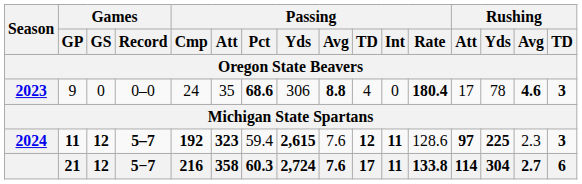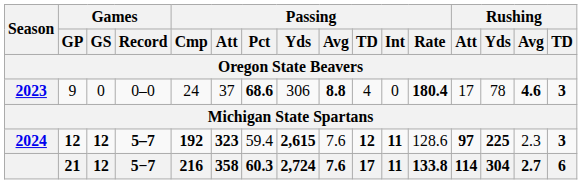(227, 91) 35 -> (227, 91) 37
(72, 141) 11 -> (72, 141) 12
